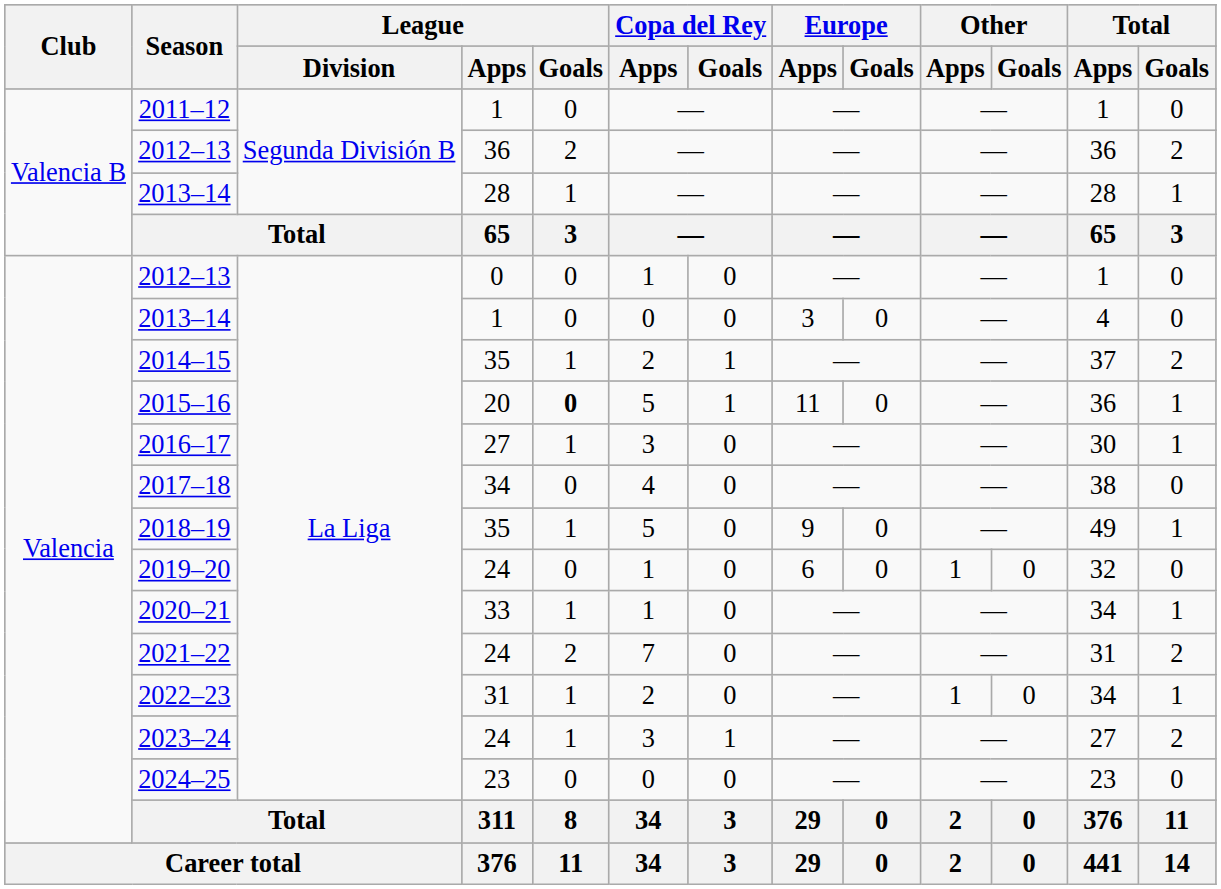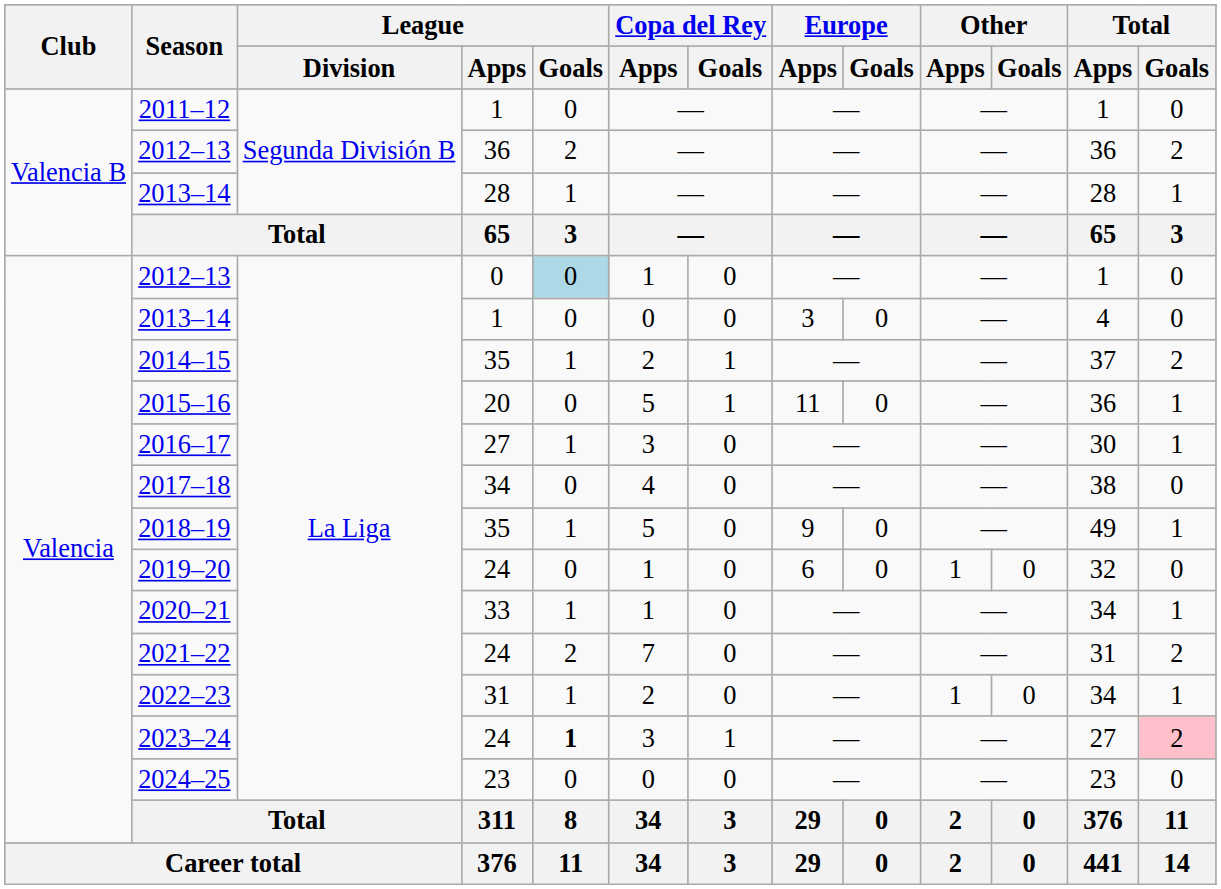(571, 276) no background -> (571, 276) lightblue background
(571, 402) bold -> (571, 402) normal
(571, 737) normal -> (571, 737) bold
(1177, 737) no background -> (1177, 737) pink background
